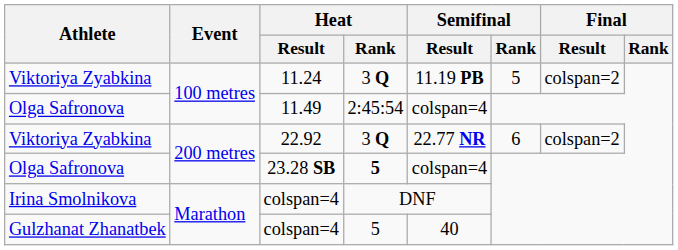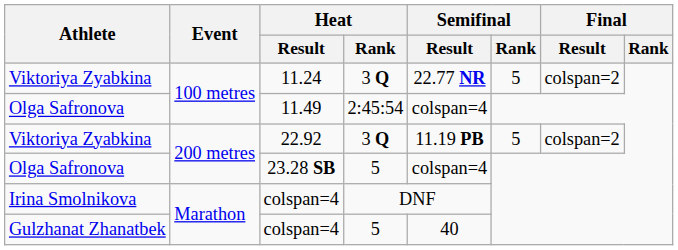(450, 78) 11.19 PB -> (450, 78) 22.77 NR
(450, 138) 22.77 NR -> (450, 138) 11.19 PB
(516, 138) 6 -> (516, 138) 5
(375, 169) bold -> (375, 169) normal
